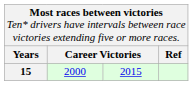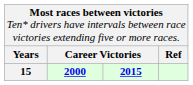(75, 72) normal -> (75, 72) bold
(131, 72) normal -> (131, 72) bold
